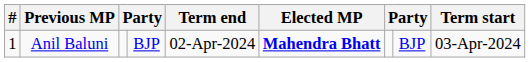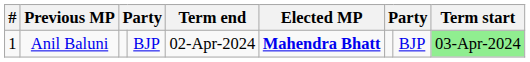(478, 43) no background -> (478, 43) lightgreen background
